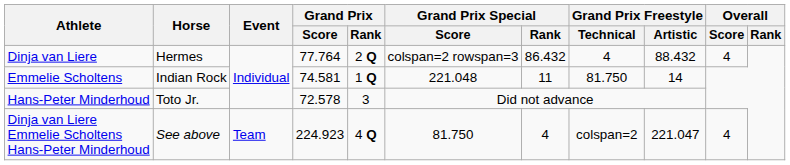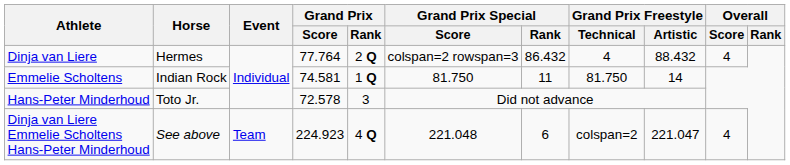(453, 78) 221.048 -> (453, 78) 81.750
(453, 135) 81.750 -> (453, 135) 221.048
(545, 135) 4 -> (545, 135) 6
